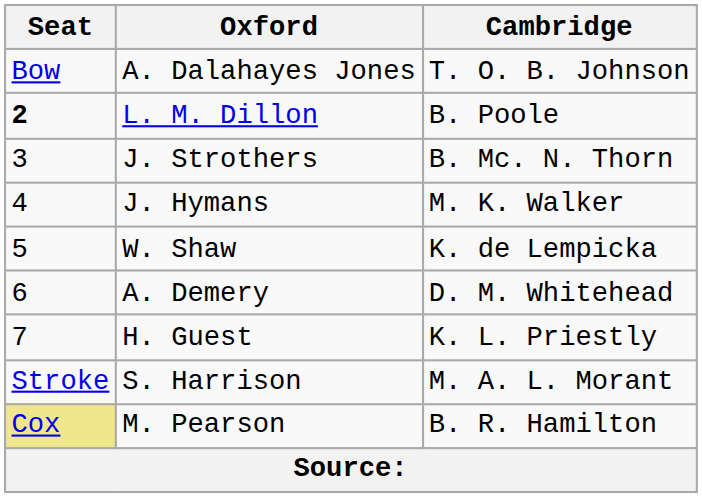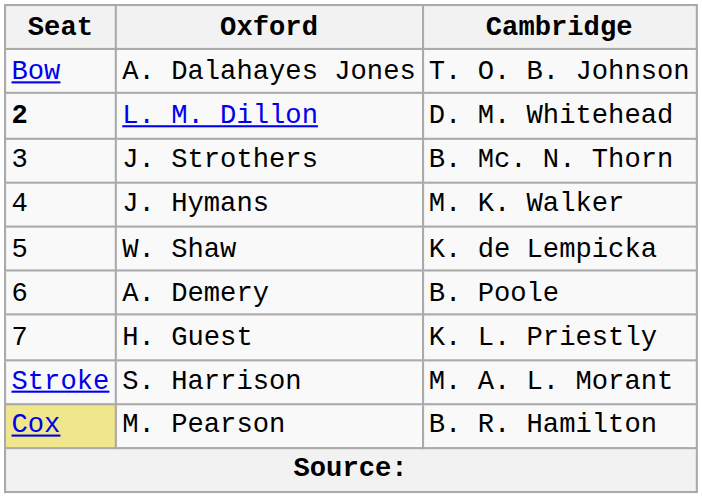(494, 116) B. Poole -> (551, 116) D. M. Whitehead
(551, 293) D. M. Whitehead -> (494, 293) B. Poole
